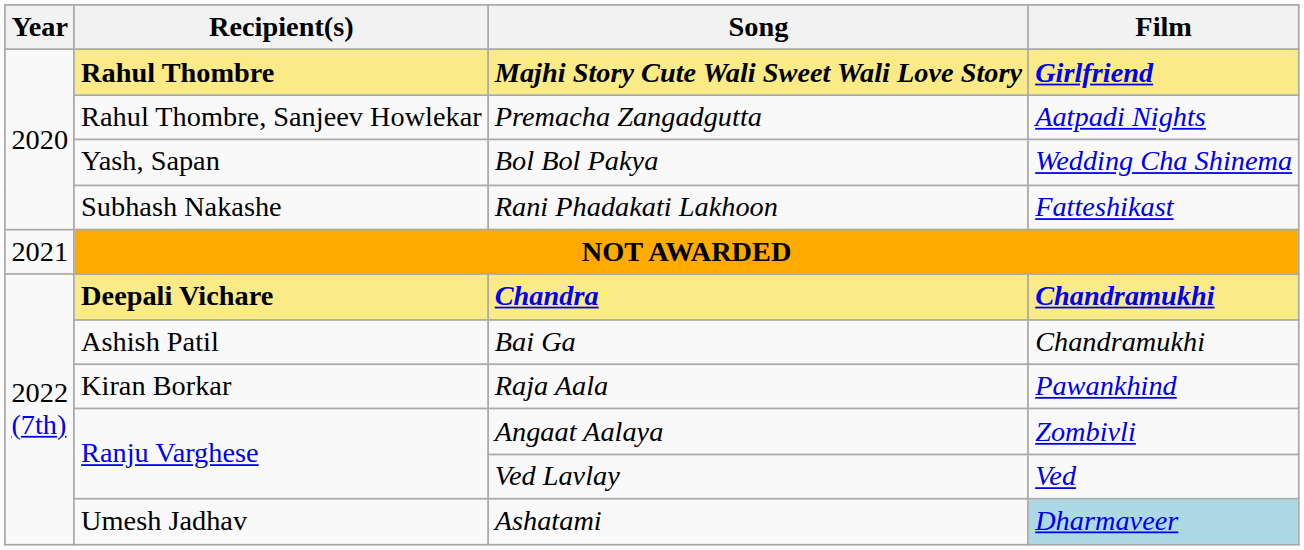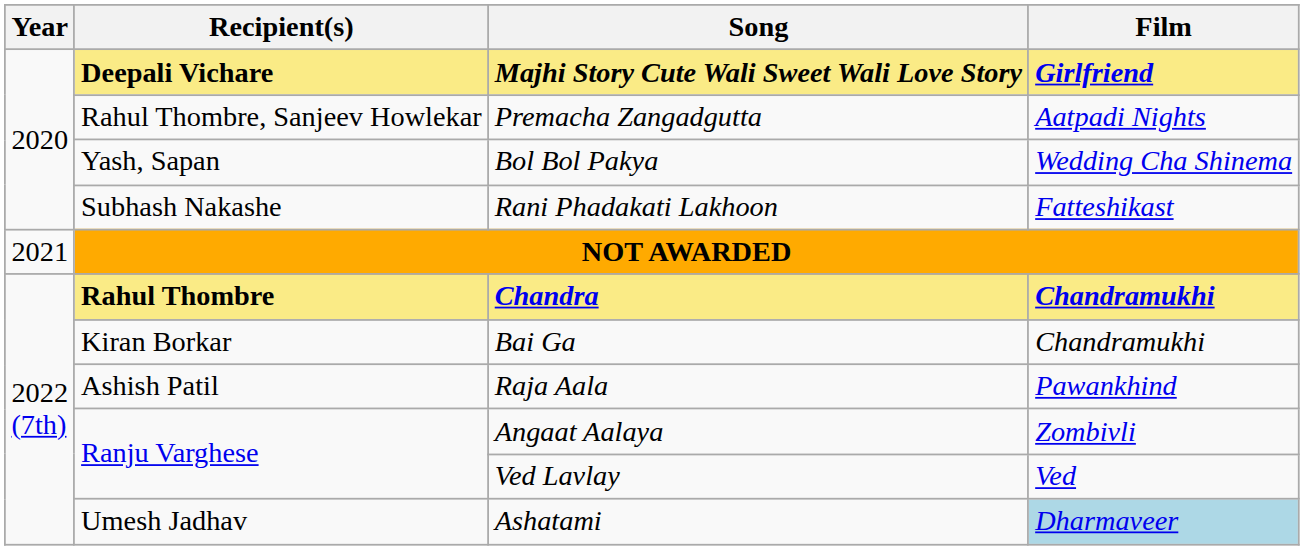(178, 71) Rahul Thombre -> (177, 71) Deepali Vichare
(177, 296) Deepali Vichare -> (178, 296) Rahul Thombre
(150, 341) Ashish Patil -> (156, 341) Kiran Borkar
(156, 386) Kiran Borkar -> (150, 386) Ashish Patil
